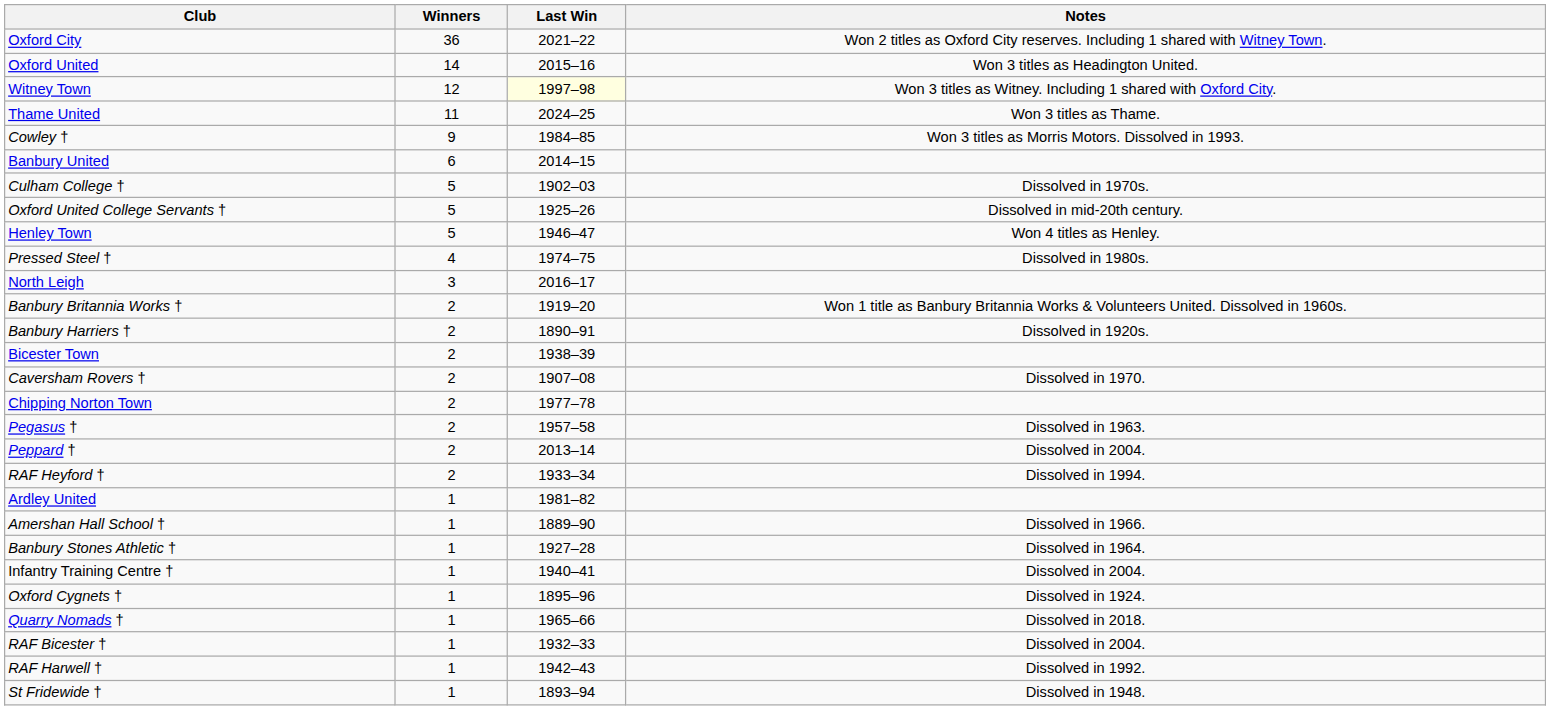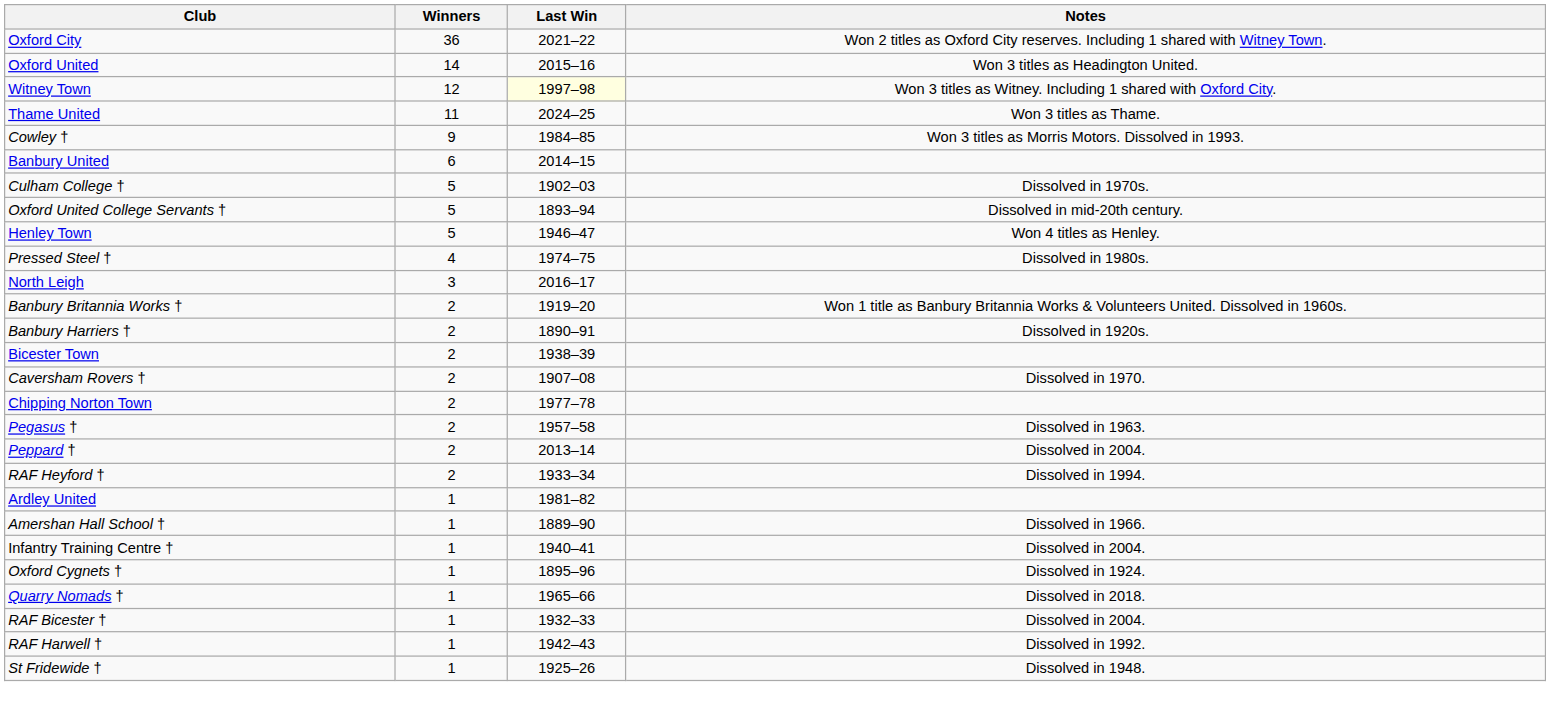(567, 210) 1925–26 -> (567, 210) 1893–94
- row: (92, 548)
(567, 692) 1893–94 -> (567, 668) 1925–26
